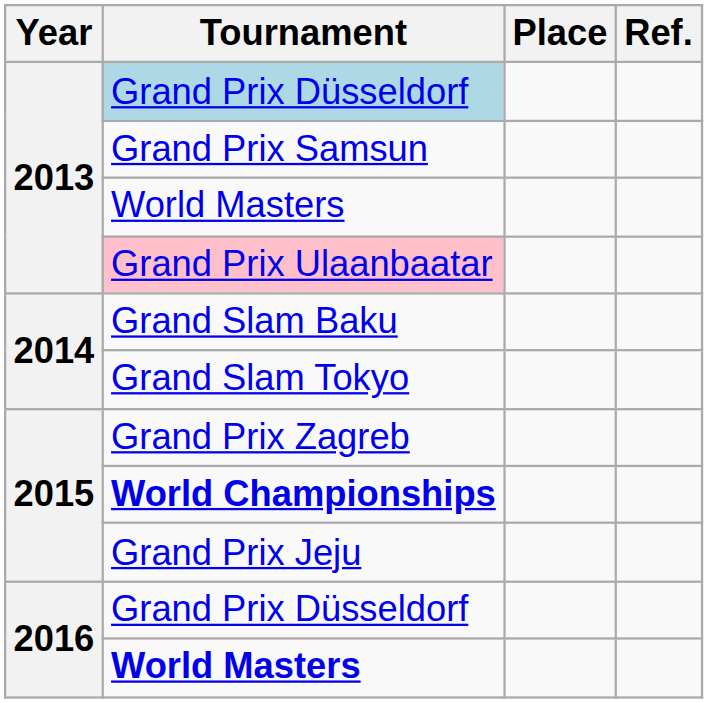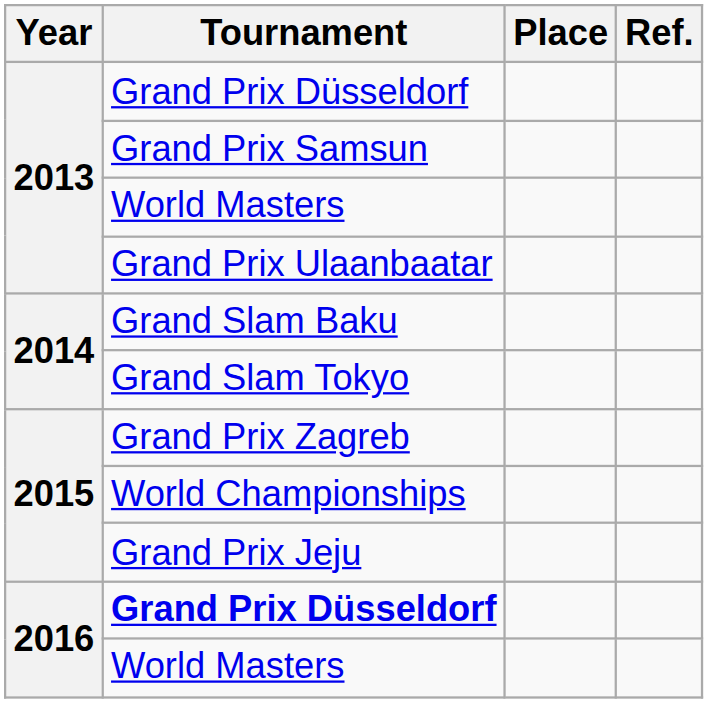(290, 90) lightblue background -> (290, 90) no background
(302, 263) pink background -> (302, 263) no background
(303, 494) bold -> (288, 494) normal
(290, 609) normal -> (304, 609) bold
(236, 666) bold -> (228, 666) normal
